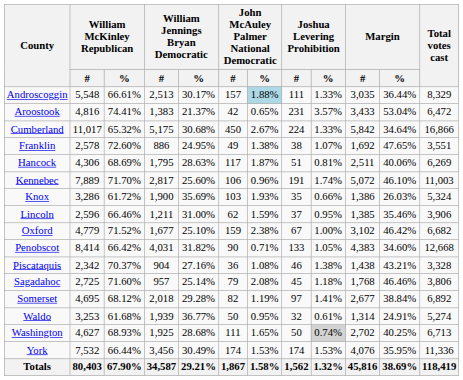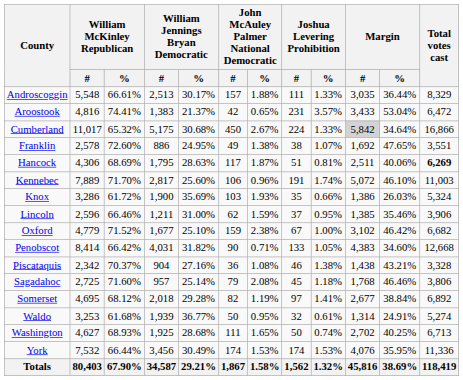(265, 95) lightblue background -> (265, 95) no background
(363, 129) no background -> (363, 129) lightgrey background
(439, 163) normal -> (439, 163) bold
(328, 333) lightgrey background -> (328, 333) no background
